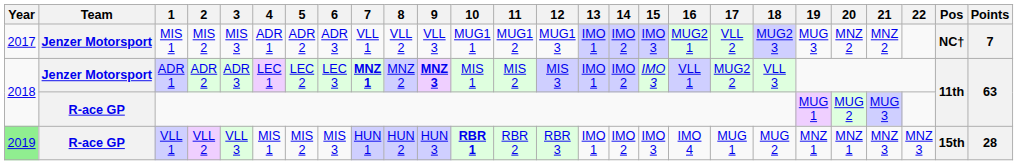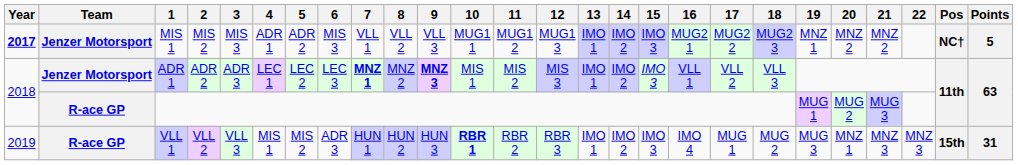(22, 41) normal -> (22, 41) bold
(335, 41) ADR 3 -> (335, 41) MIS 3
(732, 41) VLL 2 -> (732, 41) MUG2 2
(814, 41) MUG 3 -> (814, 41) MNZ 1
(990, 41) 7 -> (990, 41) 5
(732, 75) MUG2 2 -> (732, 75) VLL 2
(22, 143) lightgreen background -> (22, 143) no background
(335, 143) MIS 3 -> (335, 143) ADR 3
(814, 143) MNZ 1 -> (814, 143) MUG 3
(990, 143) 28 -> (990, 143) 31
